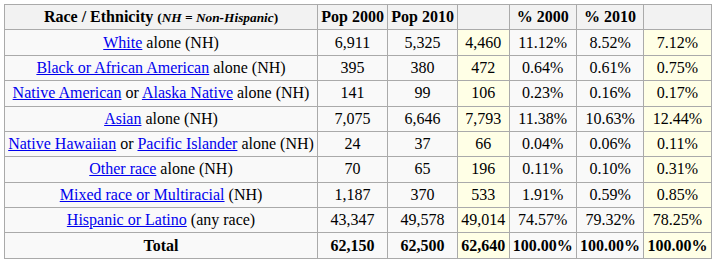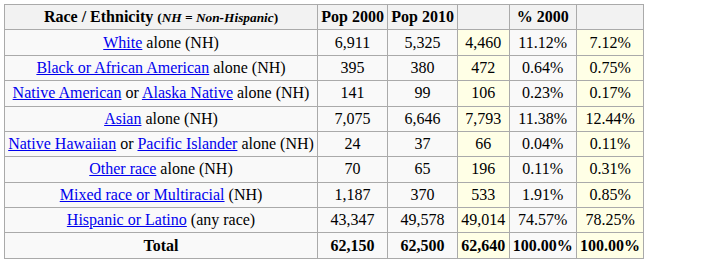- column: (610, 17)
